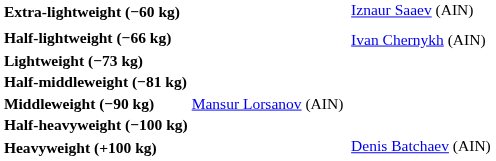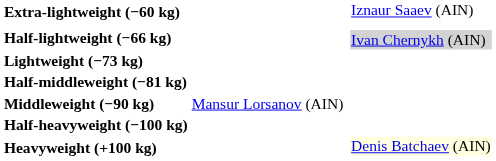(418, 39) no background -> (418, 39) lightgrey background
(421, 146) no background -> (421, 146) lightyellow background
